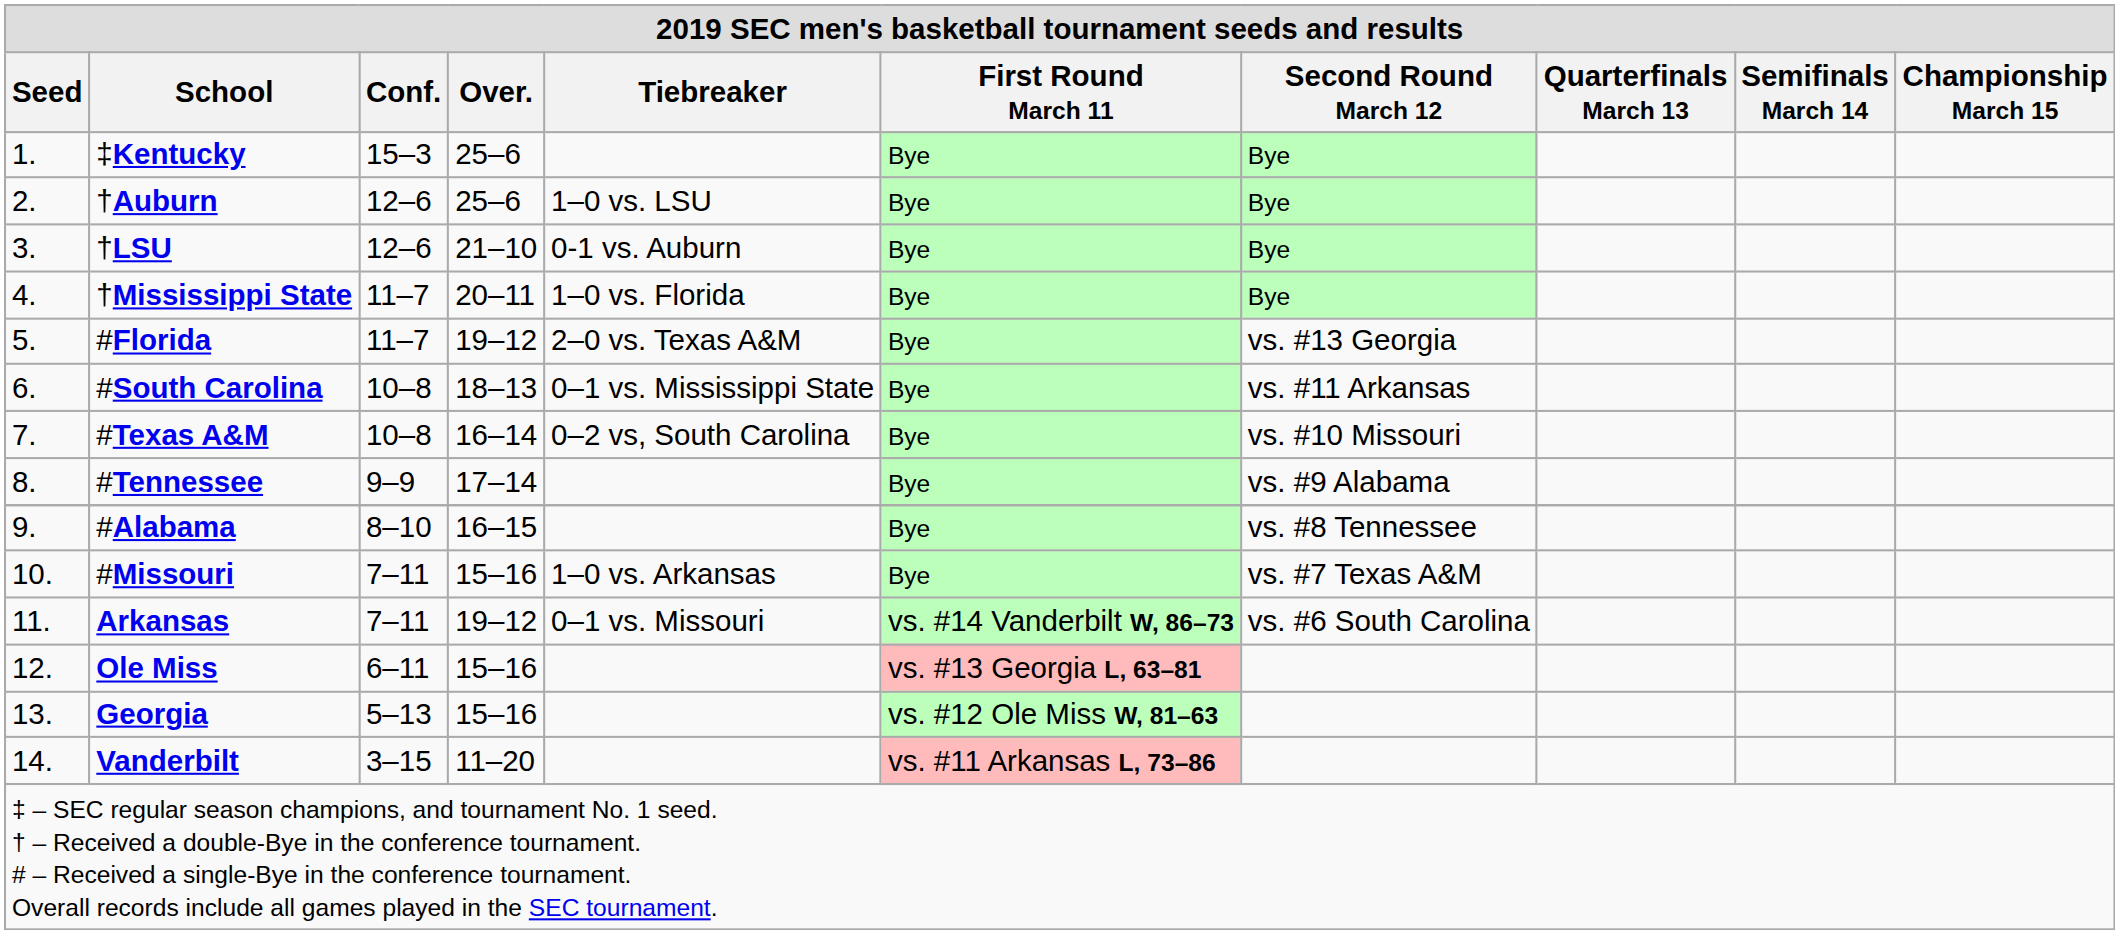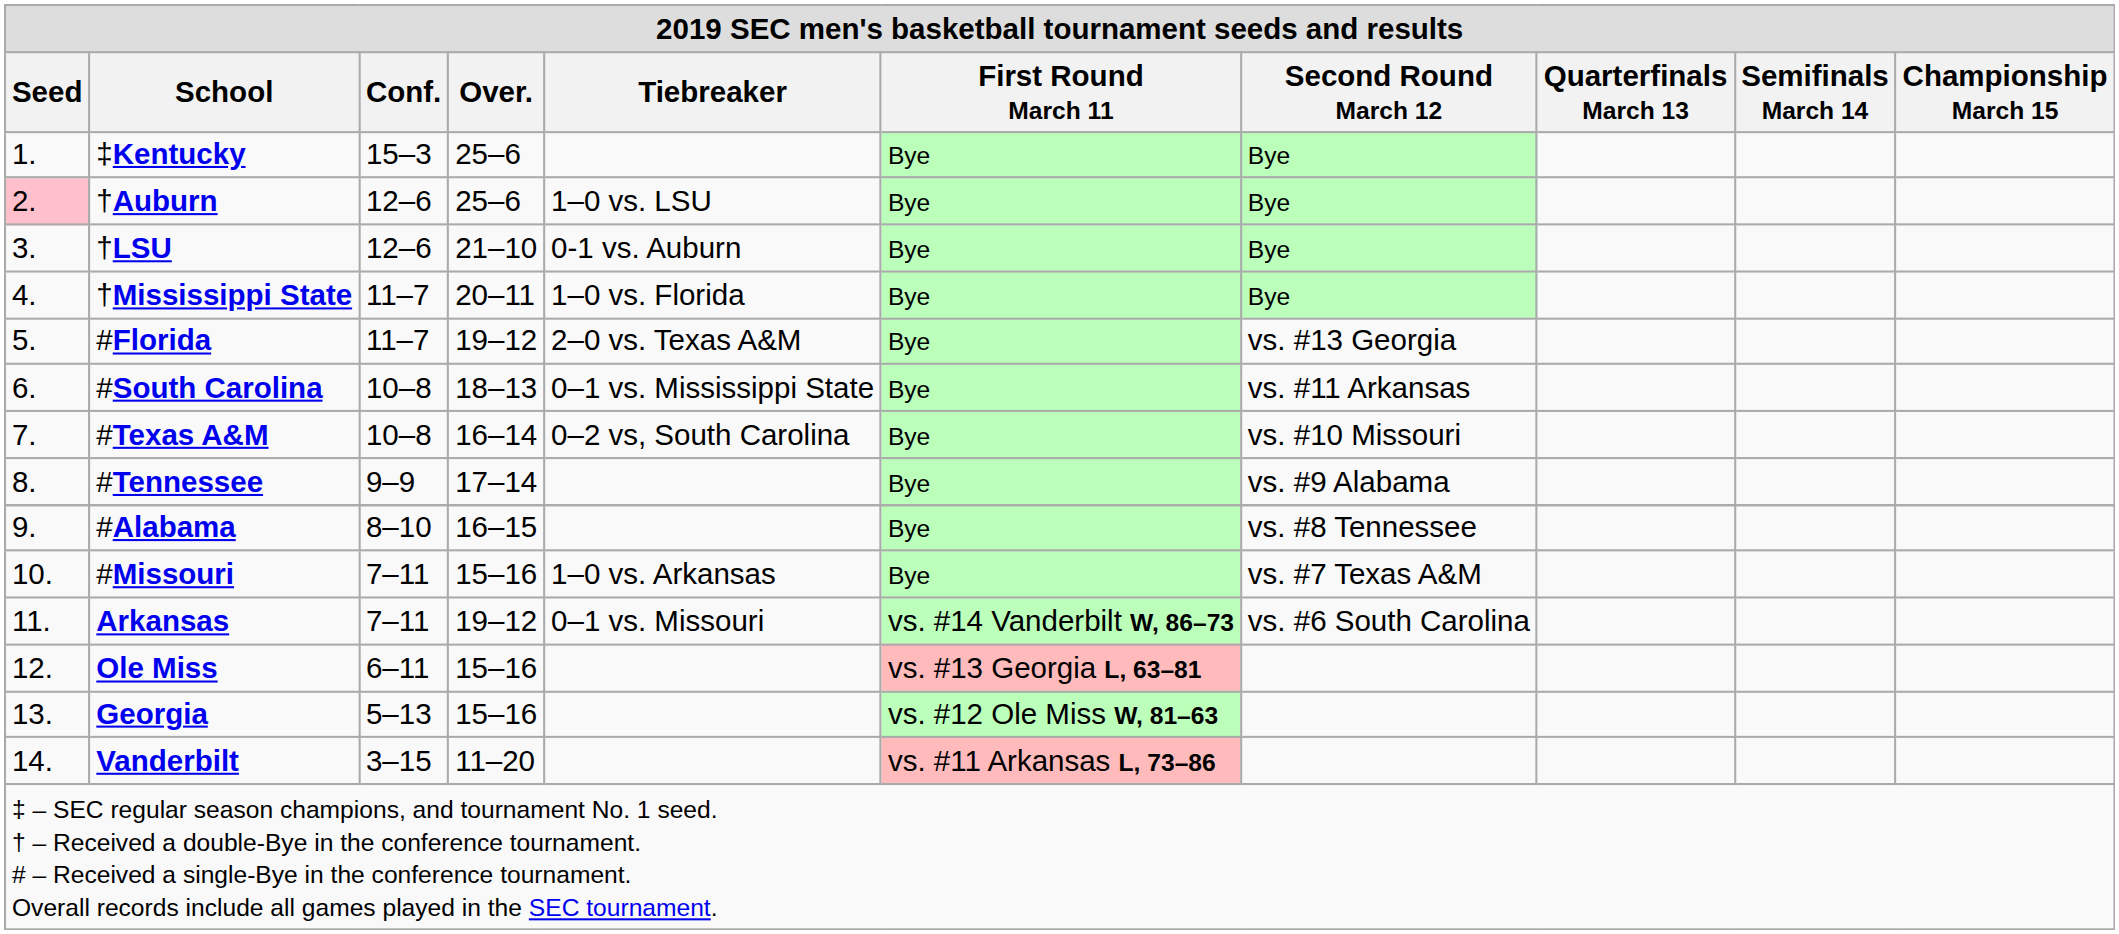(24, 201) no background -> (24, 201) pink background
